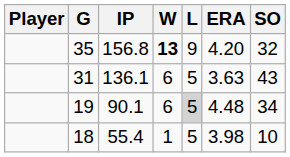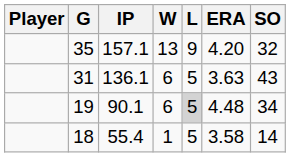(126, 48) 156.8 -> (126, 48) 157.1
(168, 48) bold -> (168, 48) normal
(226, 136) 3.98 -> (226, 136) 3.58
(268, 136) 10 -> (268, 136) 14
